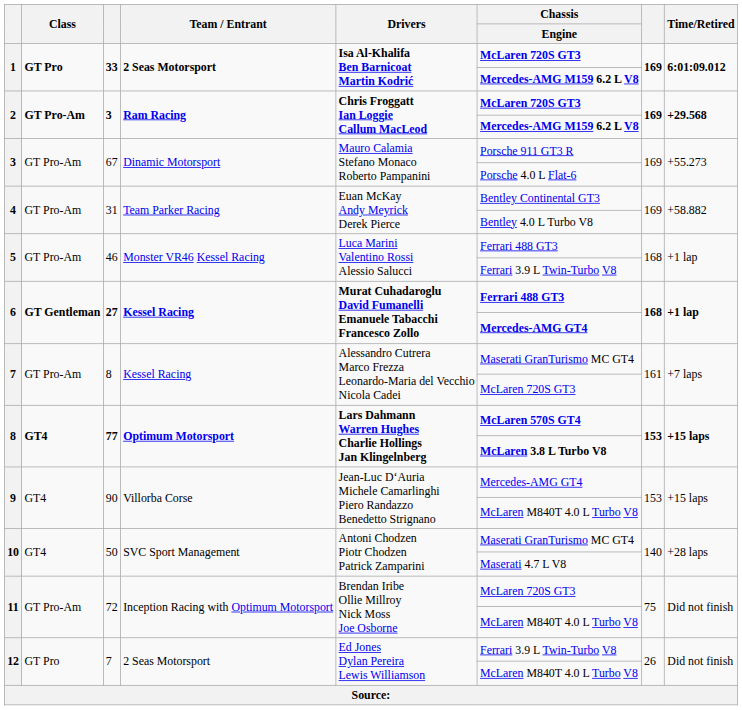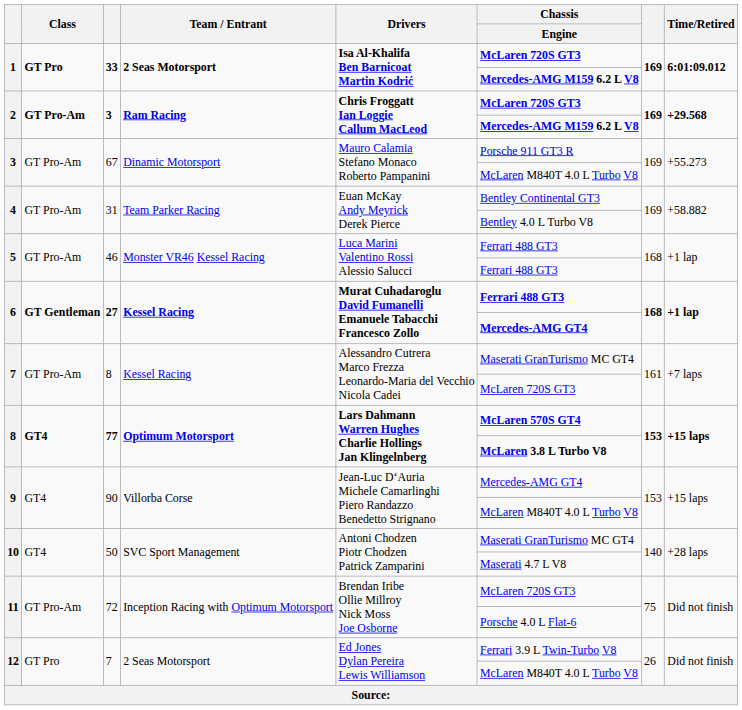(528, 174) Porsche 4.0 L Flat-6 -> (559, 174) McLaren M840T 4.0 L Turbo V8
(548, 270) Ferrari 3.9 L Twin-Turbo V8 -> (519, 270) Ferrari 488 GT3
(559, 622) McLaren M840T 4.0 L Turbo V8 -> (528, 622) Porsche 4.0 L Flat-6
